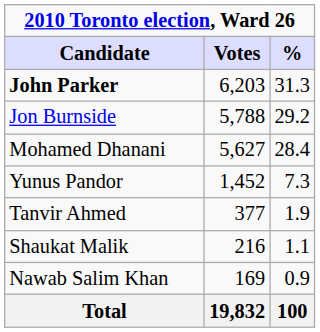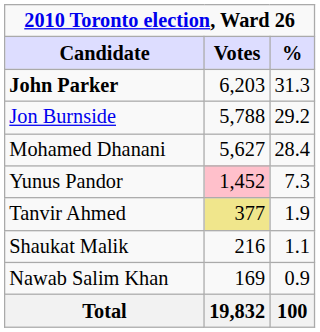(242, 181) no background -> (242, 181) pink background
(250, 213) no background -> (250, 213) khaki background
